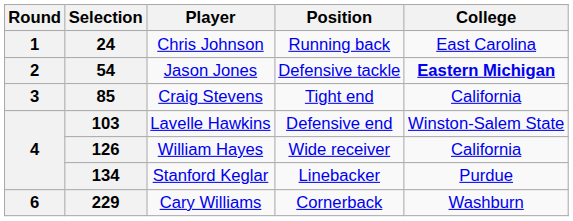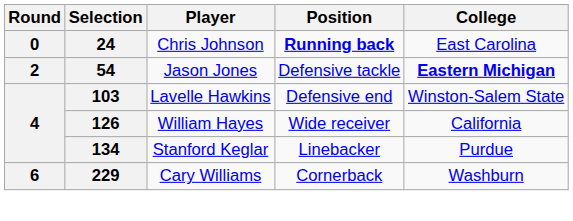(35, 44) 1 -> (35, 44) 0
(339, 44) normal -> (339, 44) bold
- row: (106, 96)
